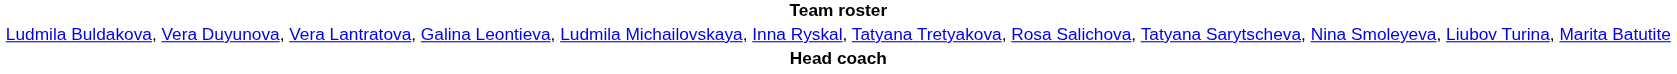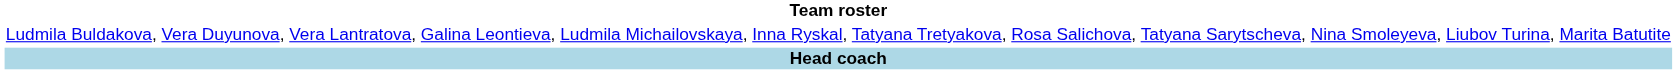(838, 58) no background -> (838, 58) lightblue background
